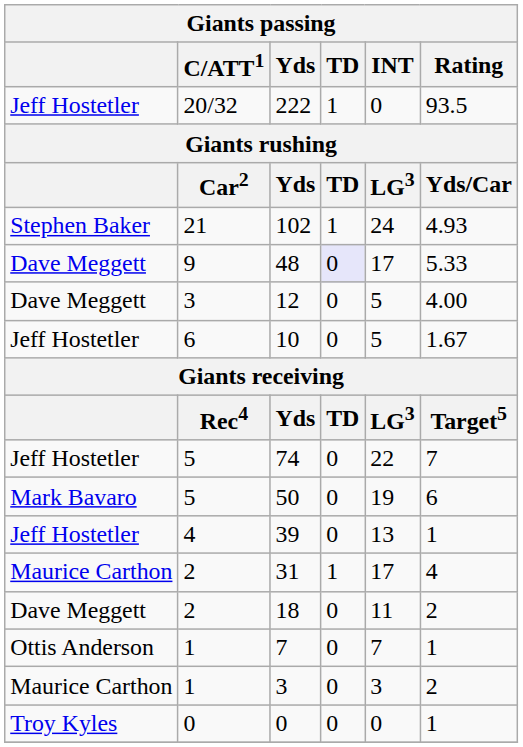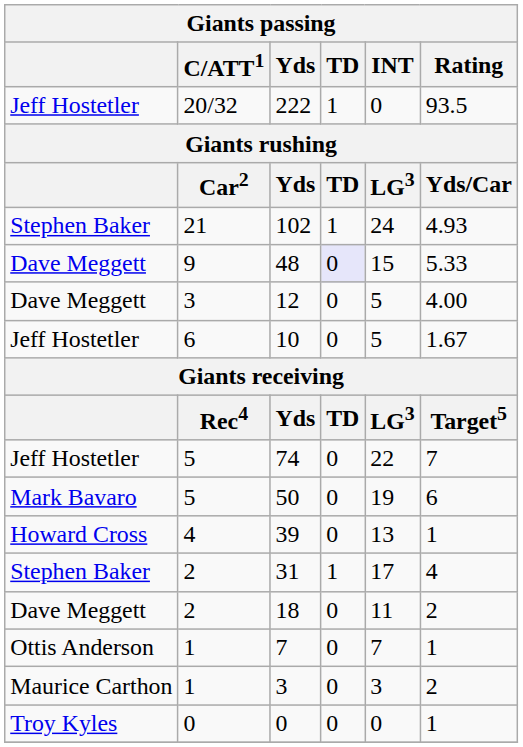(382, 263) 17 -> (382, 263) 15
(75, 534) Jeff Hostetler -> (79, 534) Howard Cross
(91, 572) Maurice Carthon -> (80, 572) Stephen Baker
